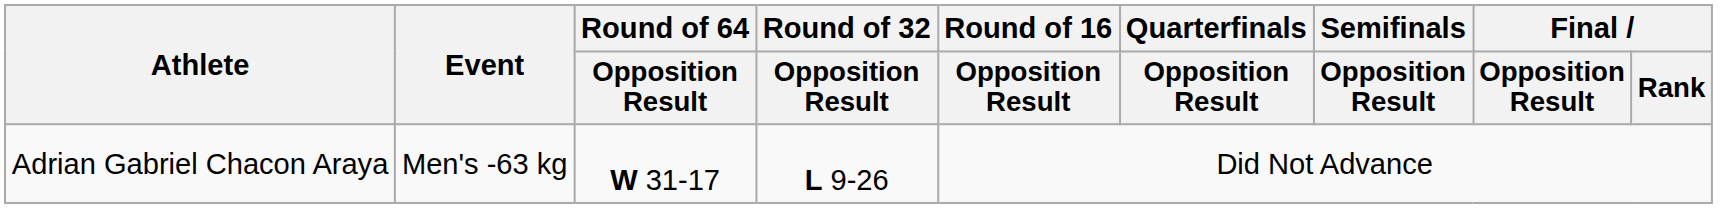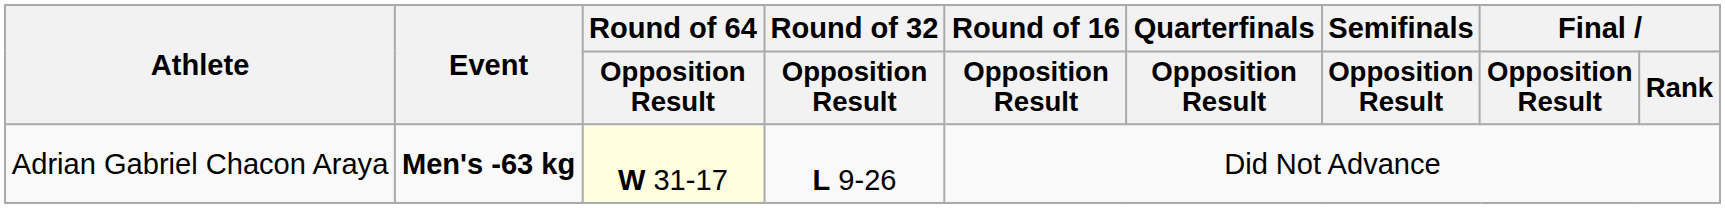(485, 164) normal -> (489, 164) bold
(665, 180) no background -> (673, 180) lightyellow background
